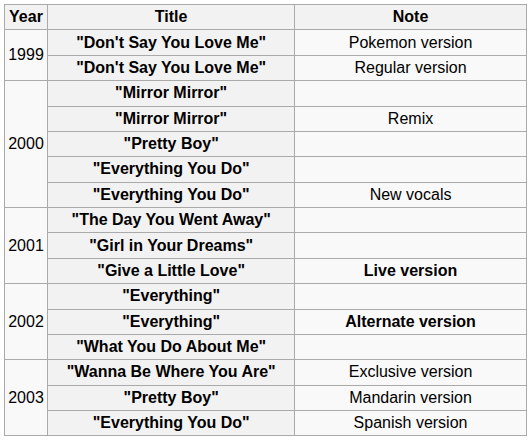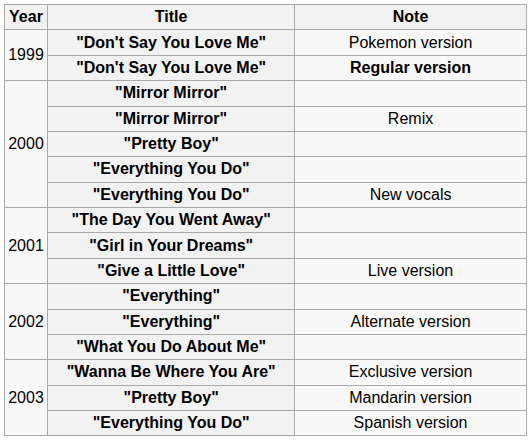(411, 67) normal -> (411, 67) bold
(411, 270) bold -> (411, 270) normal
(411, 321) bold -> (411, 321) normal
